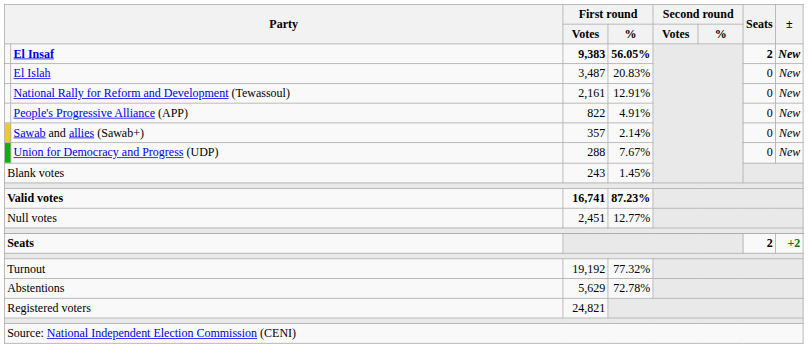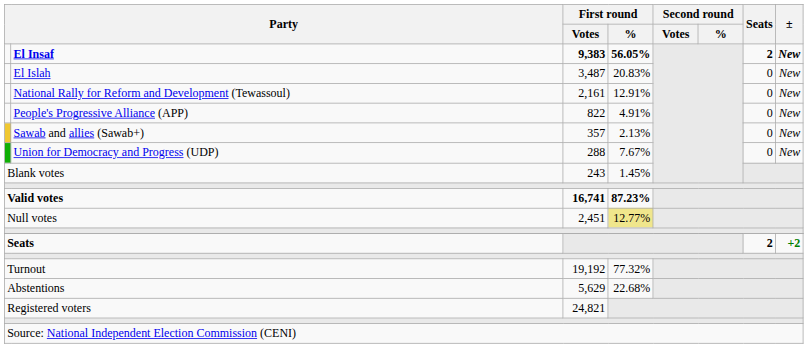(635, 133) 2.14% -> (635, 133) 2.13%
(632, 218) no background -> (632, 218) khaki background
(632, 288) 72.78% -> (632, 288) 22.68%
